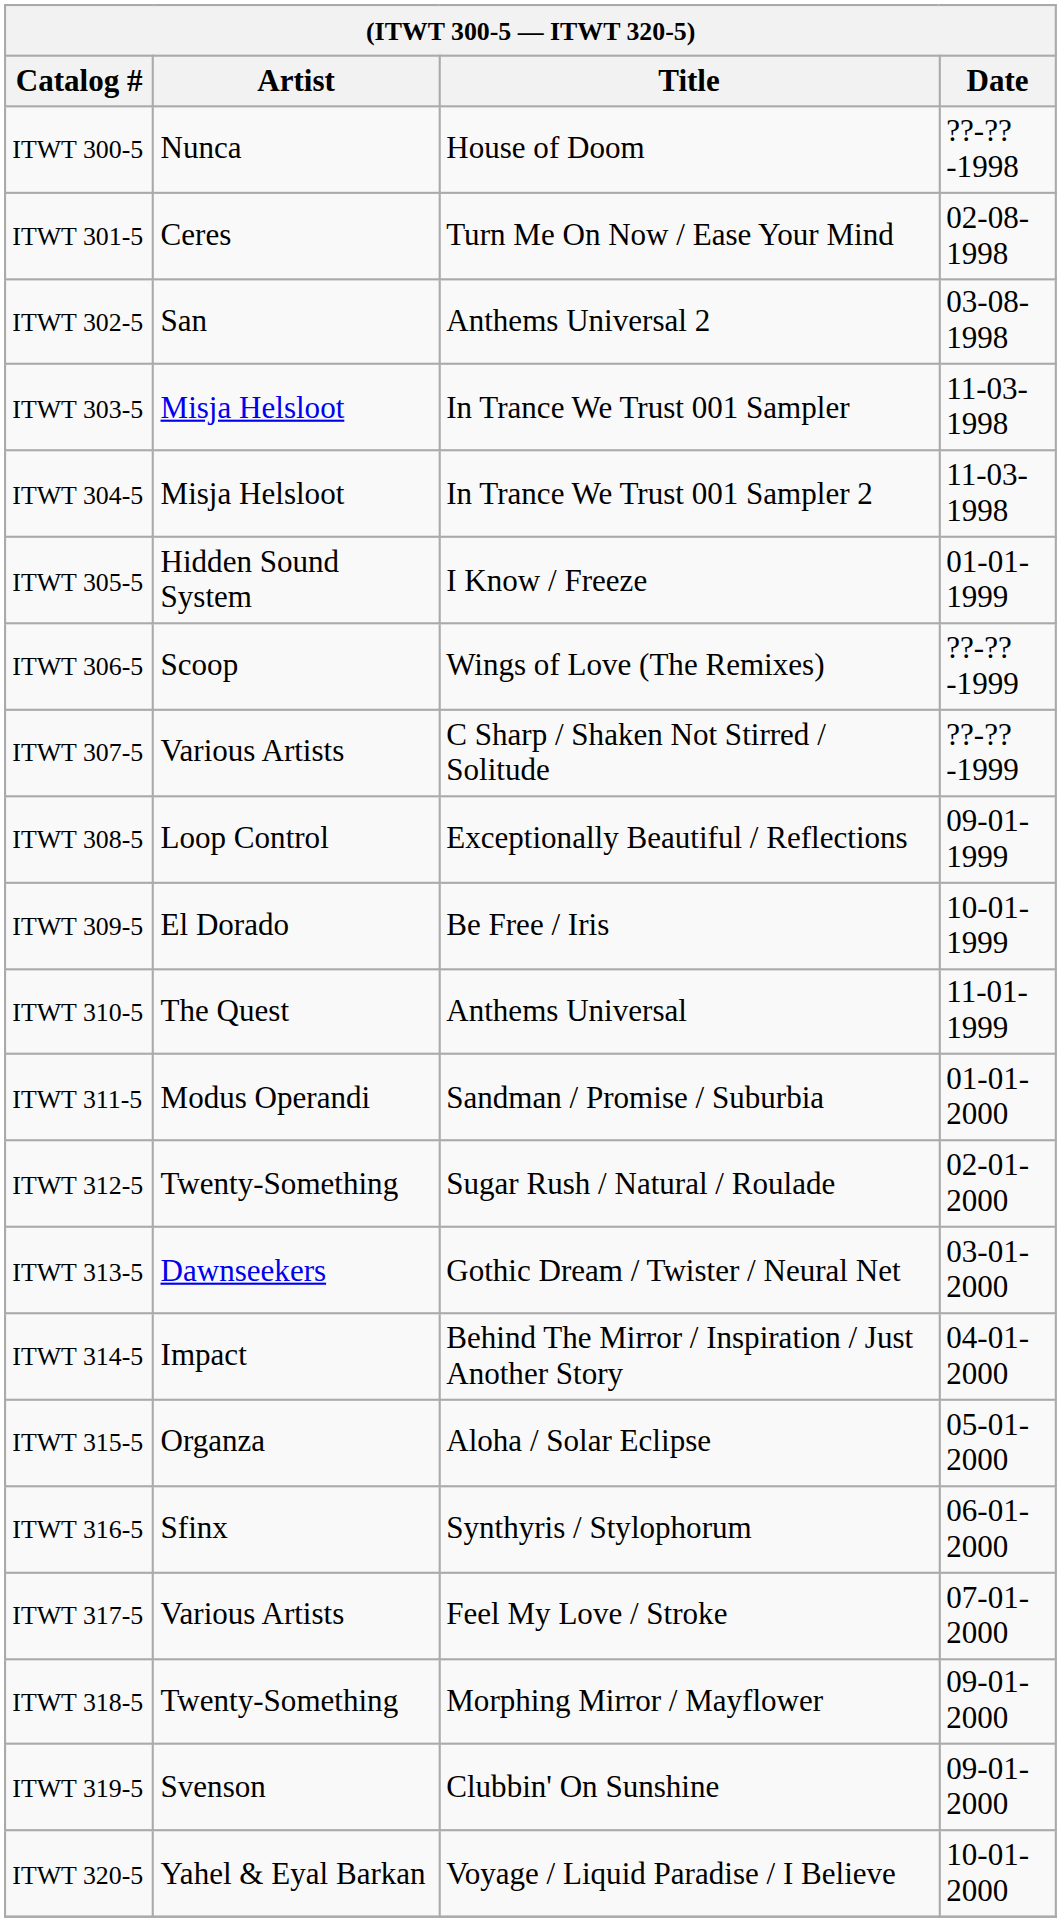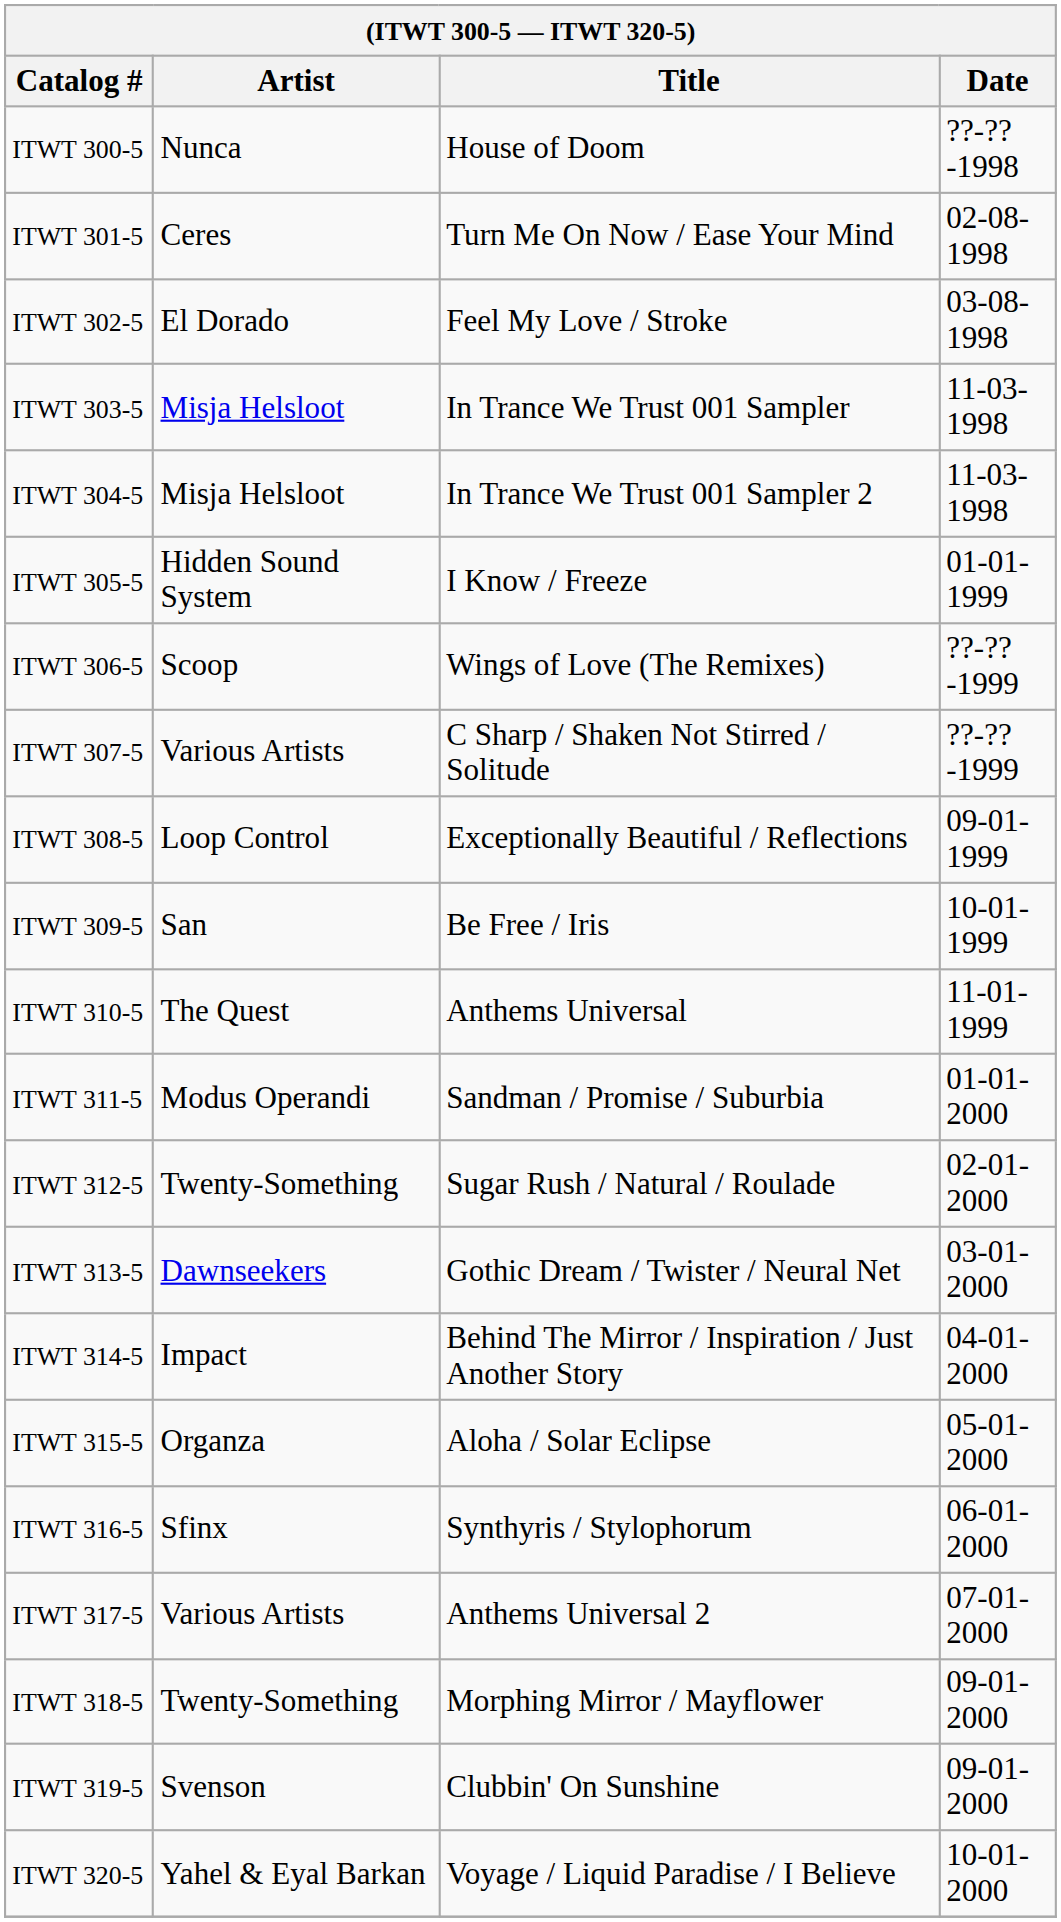(184, 320) San -> (225, 320) El Dorado
(578, 320) Anthems Universal 2 -> (587, 320) Feel My Love / Stroke
(225, 924) El Dorado -> (184, 924) San
(587, 1614) Feel My Love / Stroke -> (578, 1614) Anthems Universal 2
